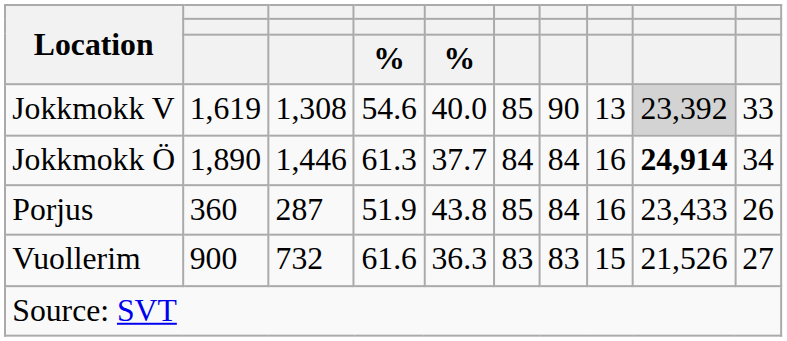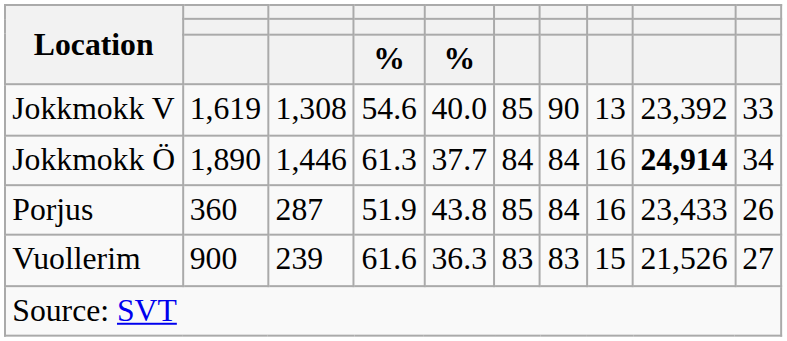(684, 109) lightgrey background -> (684, 109) no background
(299, 259) 732 -> (299, 259) 239
